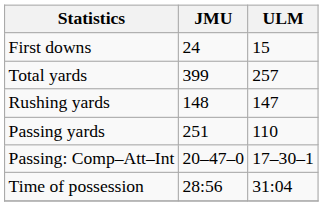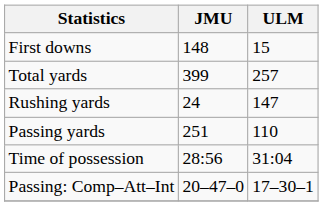(191, 46) 24 -> (196, 46) 148
(196, 102) 148 -> (191, 102) 24
rows swapped: (91, 158) <-> (76, 186)
